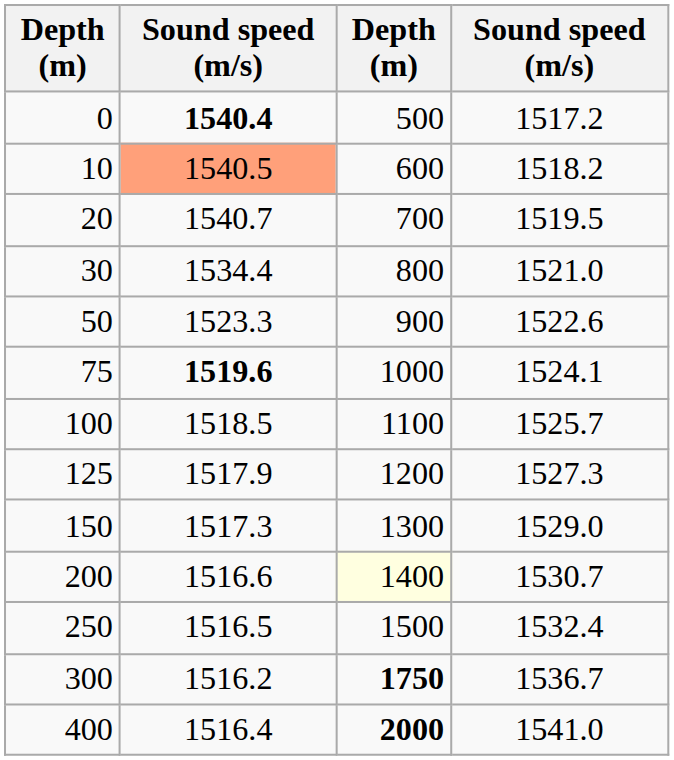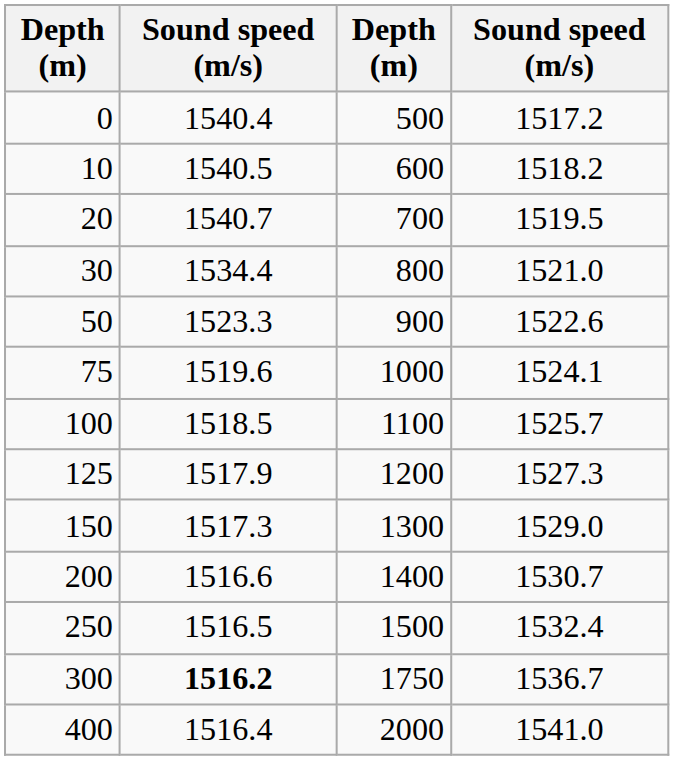(228, 117) bold -> (228, 117) normal
(228, 168) lightsalmon background -> (228, 168) no background
(228, 372) bold -> (228, 372) normal
(412, 576) lightyellow background -> (412, 576) no background
(228, 678) normal -> (228, 678) bold
(412, 678) bold -> (412, 678) normal
(412, 729) bold -> (412, 729) normal
